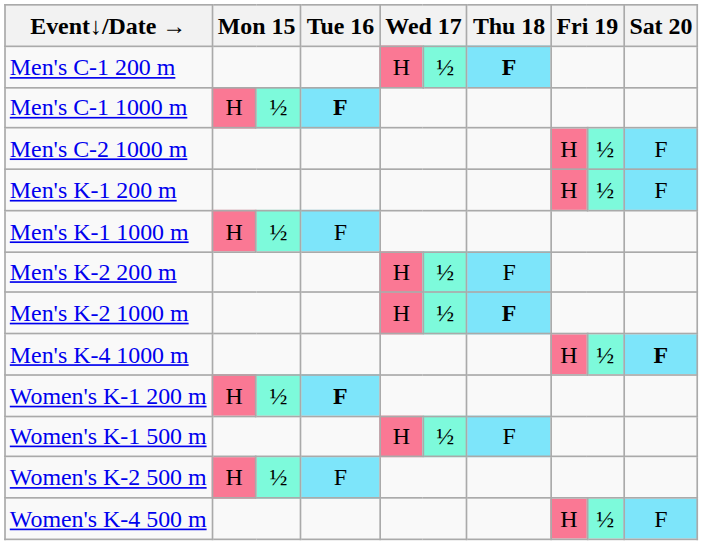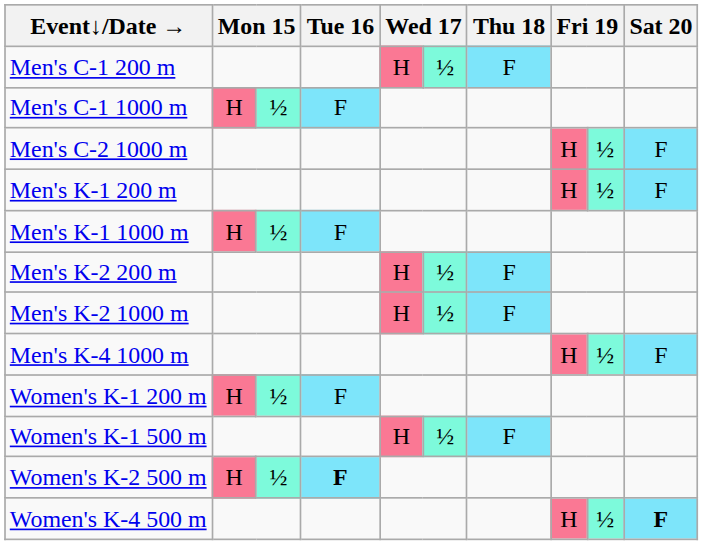(509, 66) bold -> (509, 66) normal
(340, 108) bold -> (340, 108) normal
(509, 313) bold -> (509, 313) normal
(661, 354) bold -> (661, 354) normal
(340, 395) bold -> (340, 395) normal
(340, 477) normal -> (340, 477) bold
(661, 518) normal -> (661, 518) bold
